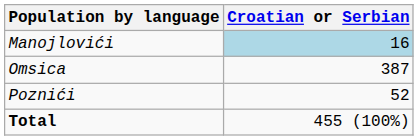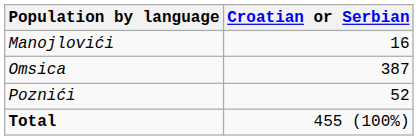(400, 44) lightblue background -> (400, 44) no background
